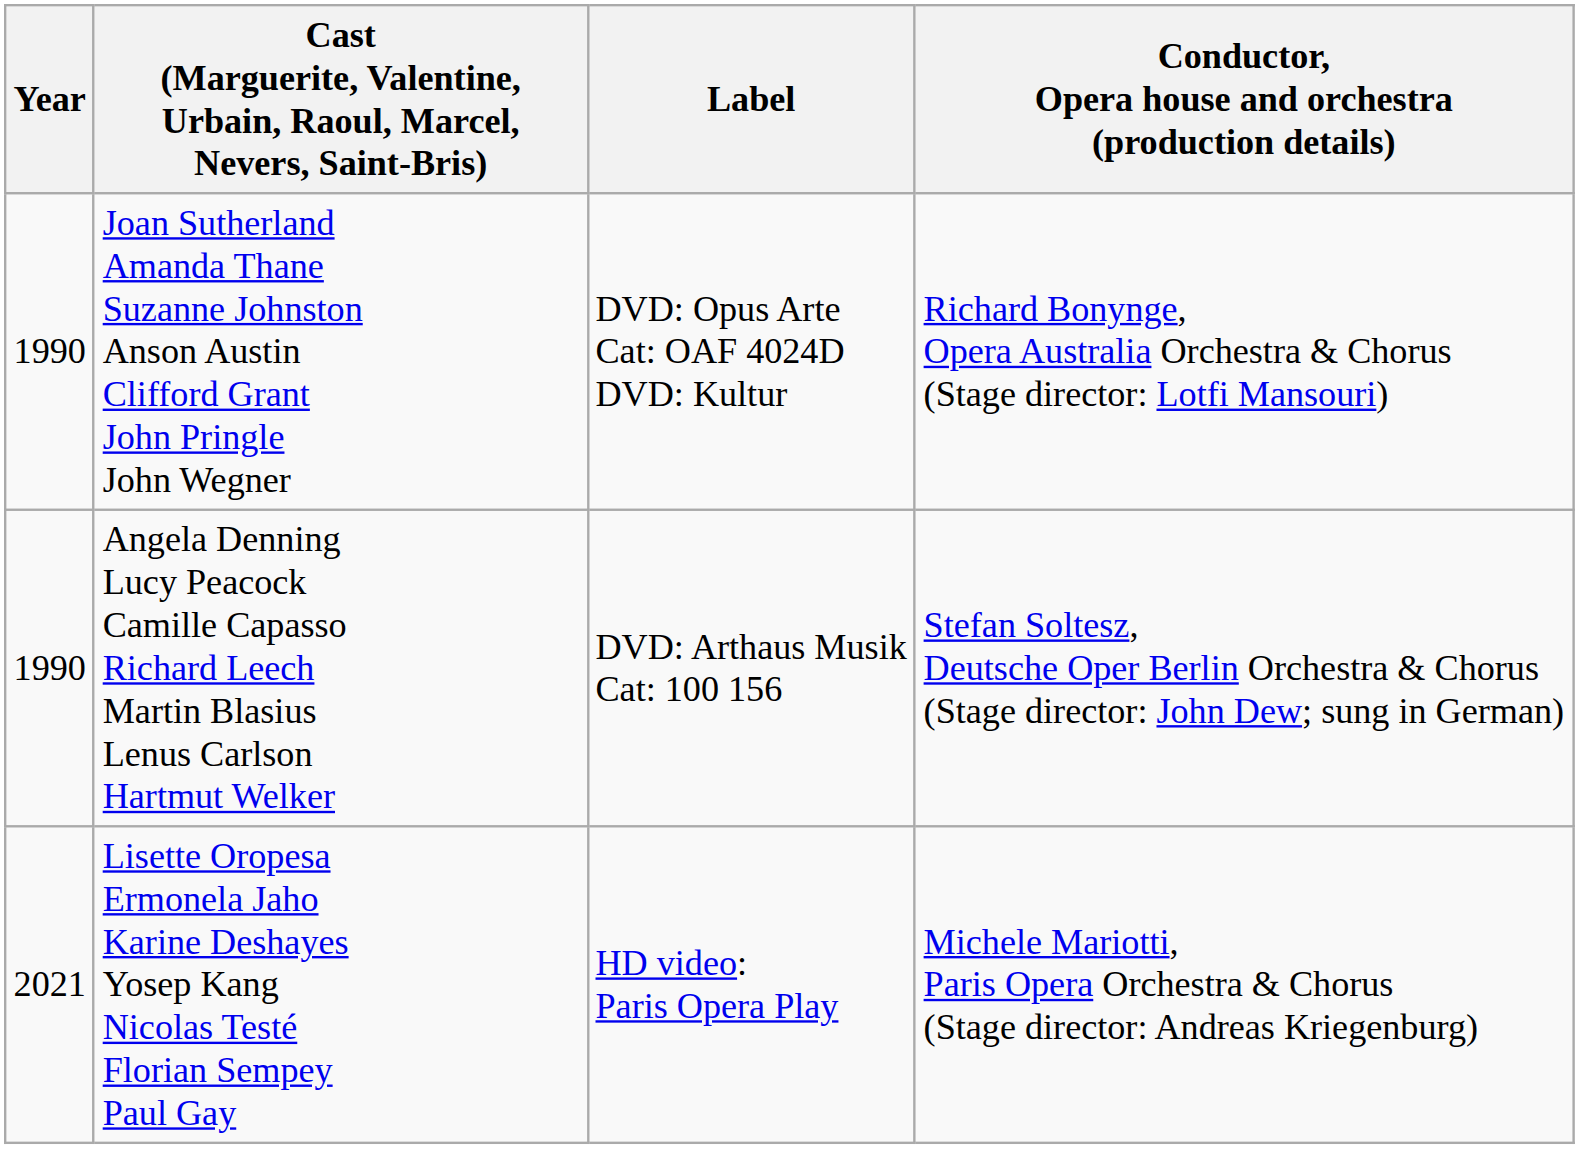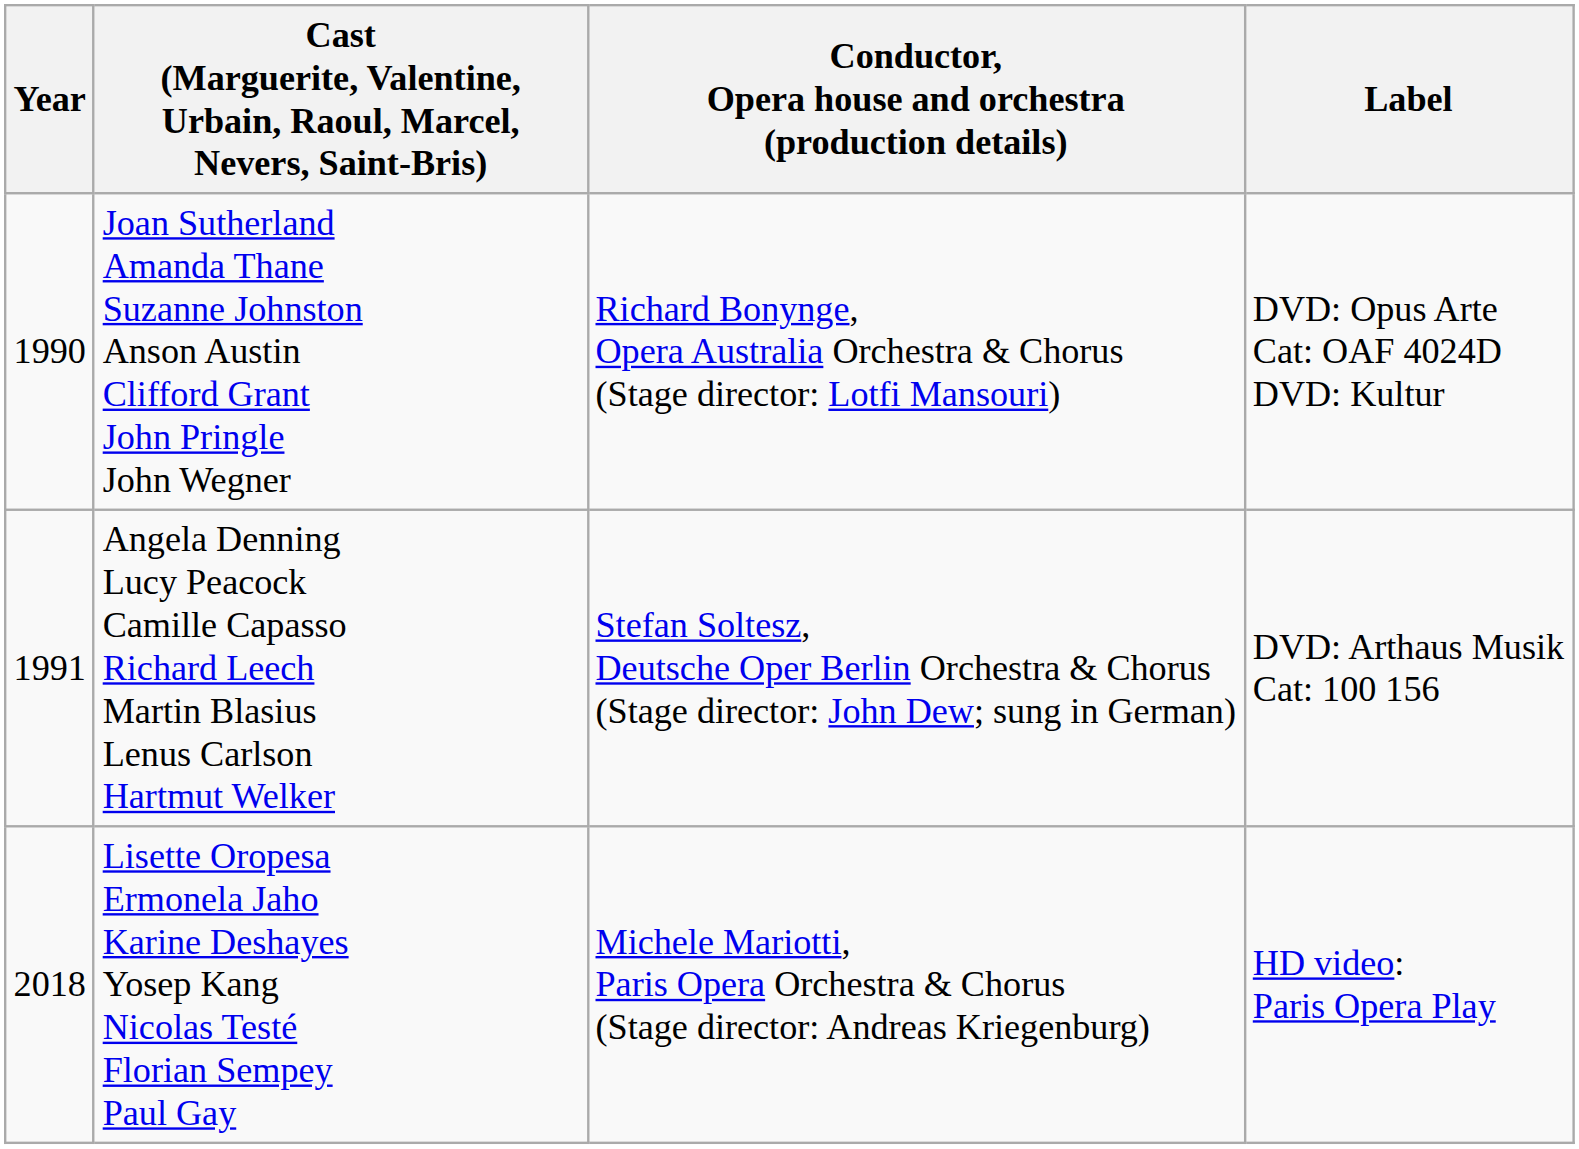columns swapped: (1244, 98) <-> (751, 98)
(50, 667) 1990 -> (50, 667) 1991
(50, 984) 2021 -> (50, 984) 2018
